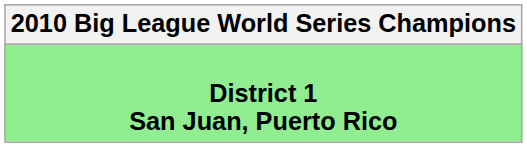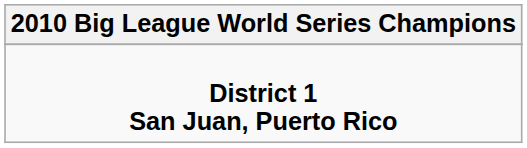(263, 107) lightgreen background -> (263, 107) no background
